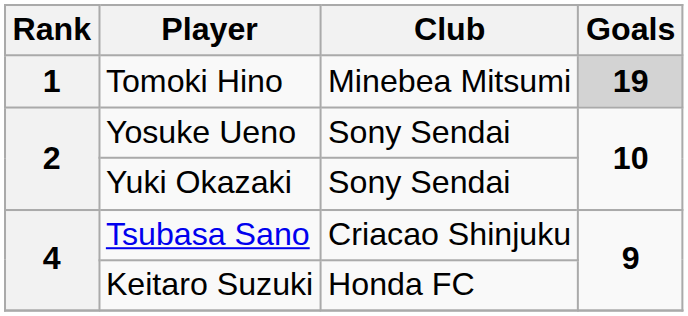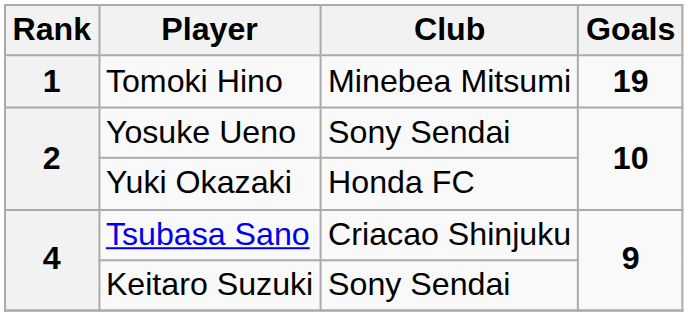(631, 81) lightgrey background -> (631, 81) no background
(419, 183) Sony Sendai -> (401, 183) Honda FC
(401, 285) Honda FC -> (419, 285) Sony Sendai
